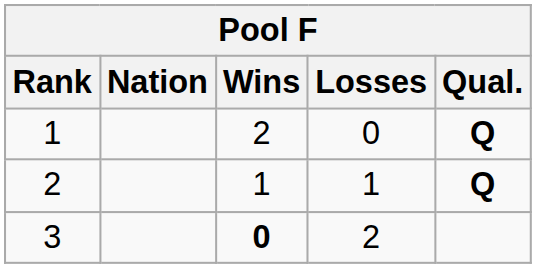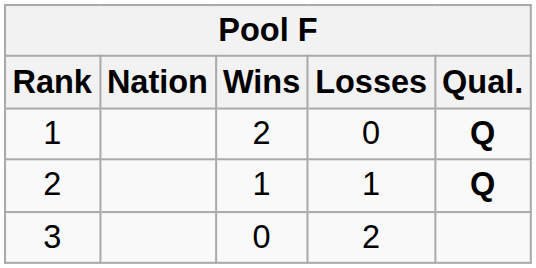(262, 236) bold -> (262, 236) normal
